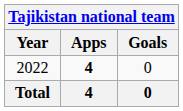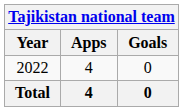(89, 67) bold -> (89, 67) normal
